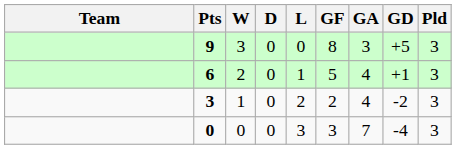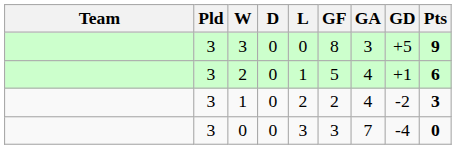columns swapped: (434, 18) <-> (210, 18)
